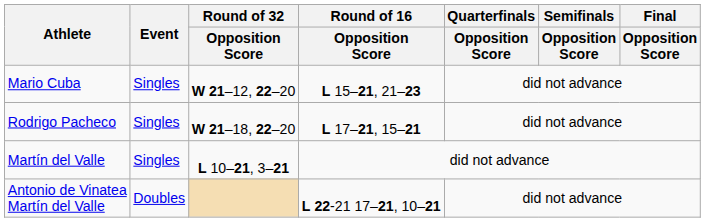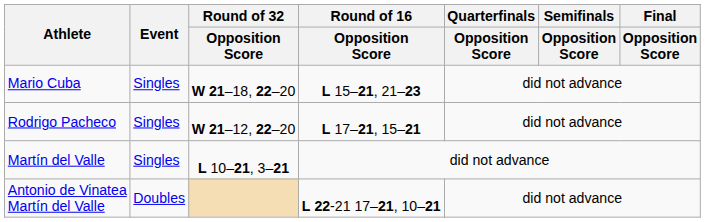(243, 92) W 21–12, 22–20 -> (243, 92) W 21–18, 22–20
(243, 130) W 21–18, 22–20 -> (243, 130) W 21–12, 22–20
